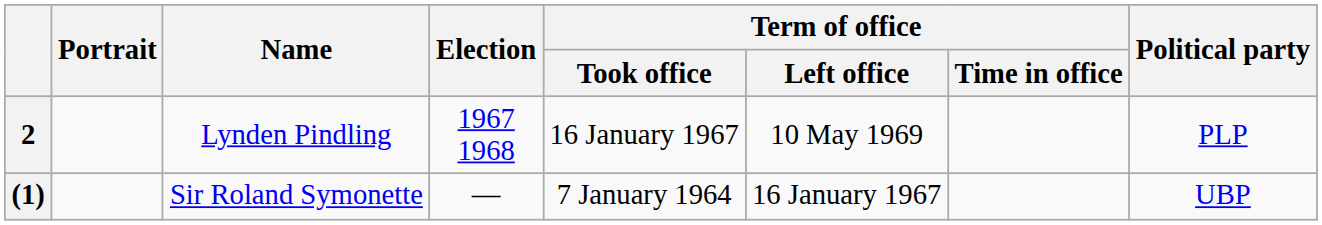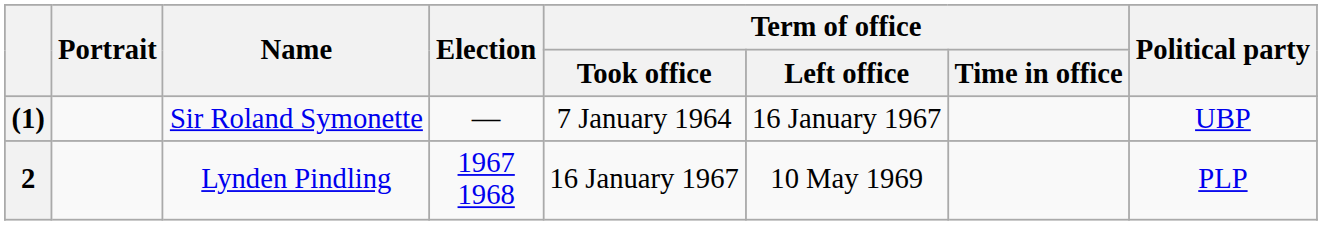rows swapped: (28, 195) <-> (28, 134)
